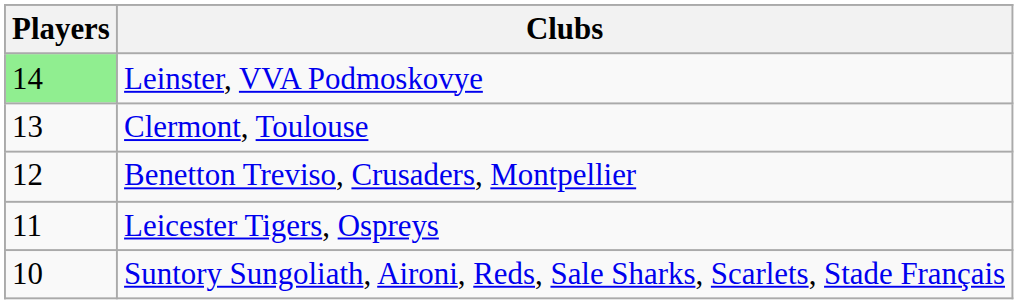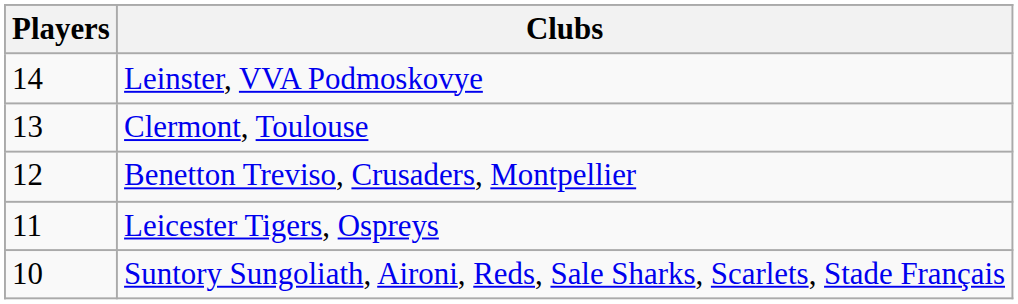(28, 77) lightgreen background -> (28, 77) no background
